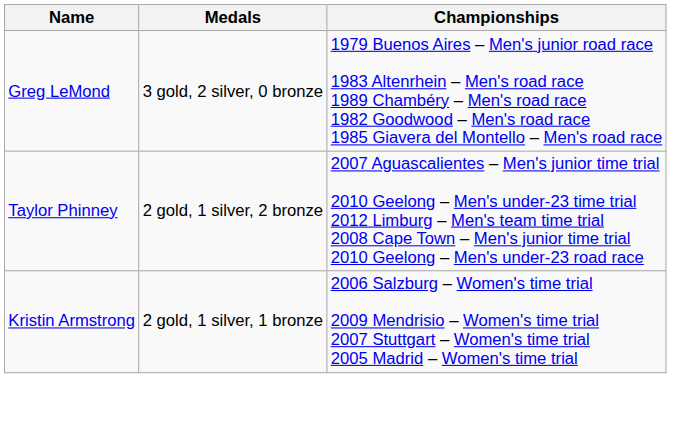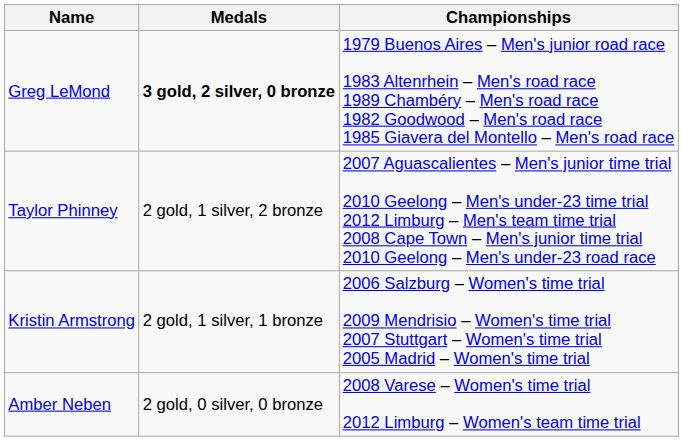(233, 90) normal -> (239, 90) bold
+ row: (60, 404)
